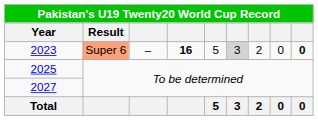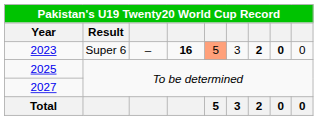(106, 51) lightsalmon background -> (106, 51) no background
(216, 51) no background -> (216, 51) lightsalmon background
(237, 51) lightgrey background -> (237, 51) no background
(259, 51) normal -> (259, 51) bold
(281, 51) normal -> (281, 51) bold
(302, 51) bold -> (302, 51) normal
